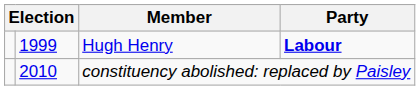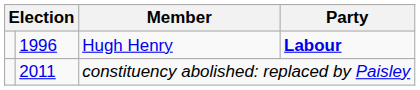(38, 44) 1999 -> (38, 44) 1996
(38, 71) 2010 -> (37, 71) 2011
